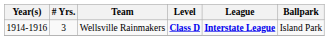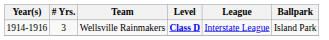(240, 27) bold -> (237, 27) normal
